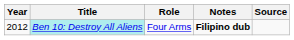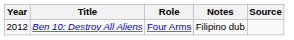(87, 27) paleturquoise background -> (87, 27) no background
(223, 27) bold -> (220, 27) normal
